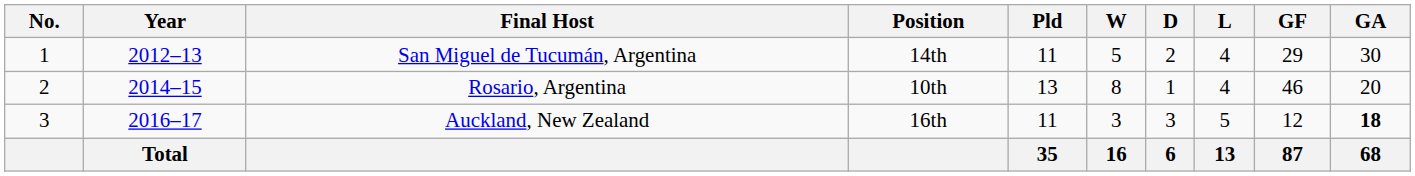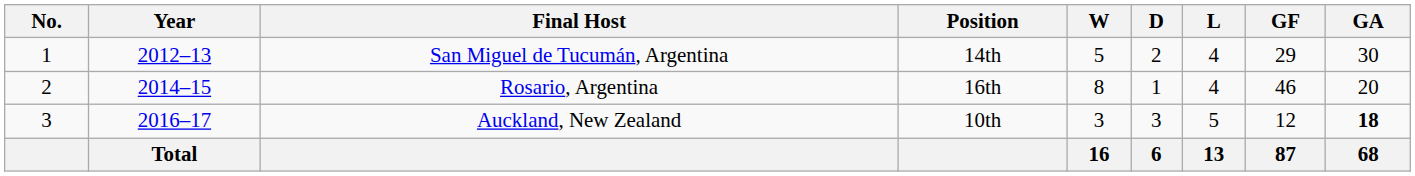- column: (1047, 21)
(928, 87) 10th -> (983, 87) 16th
(928, 120) 16th -> (983, 120) 10th
